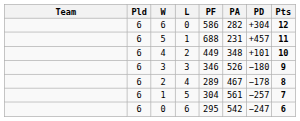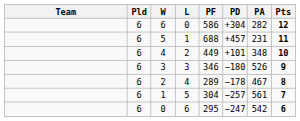columns swapped: (235, 11) <-> (259, 11)
